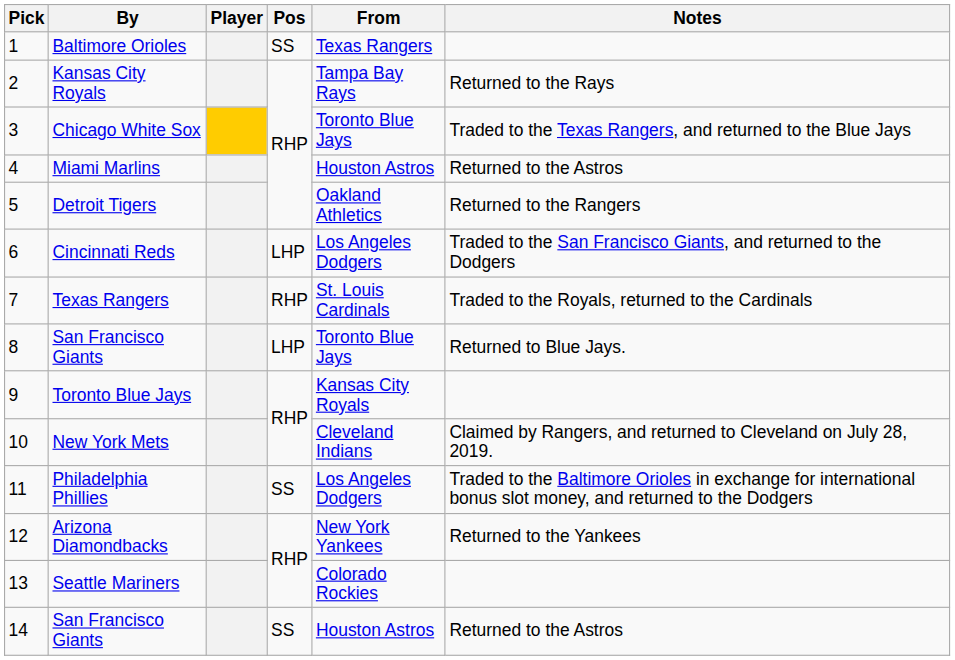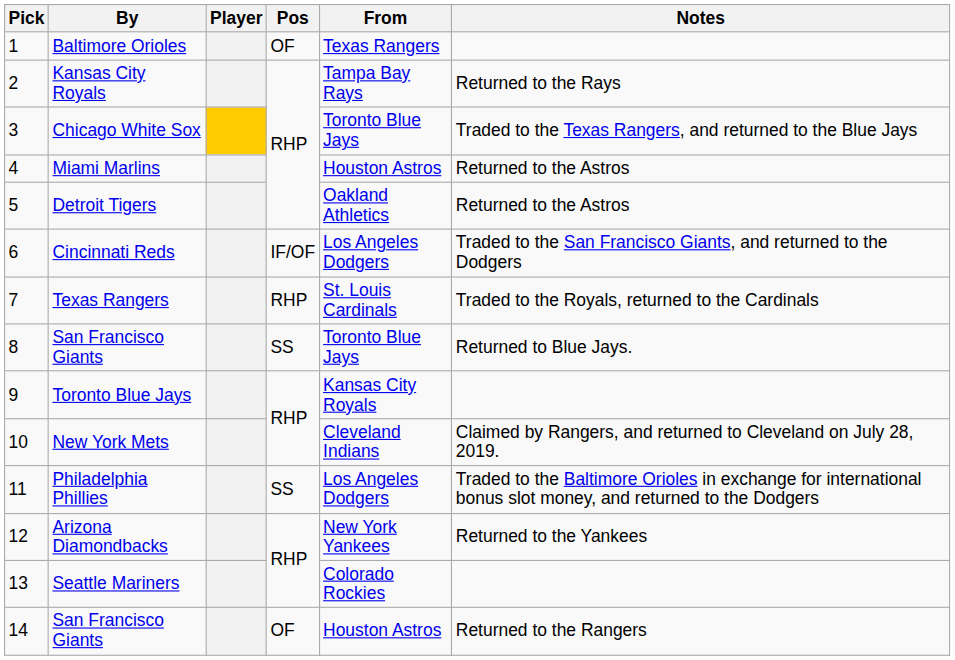(283, 45) SS -> (283, 45) OF
(545, 205) Returned to the Rangers -> (543, 205) Returned to the Astros
(288, 252) LHP -> (293, 252) IF/OF
(288, 347) LHP -> (282, 347) SS
(283, 631) SS -> (283, 631) OF
(536, 631) Returned to the Astros -> (551, 631) Returned to the Rangers
